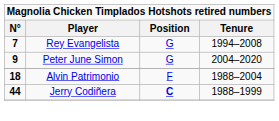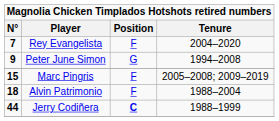(170, 44) G -> (134, 44) F
(237, 44) 1994–2008 -> (215, 44) 2004–2020
(237, 60) 2004–2020 -> (215, 60) 1994–2008
+ row: (66, 76)
